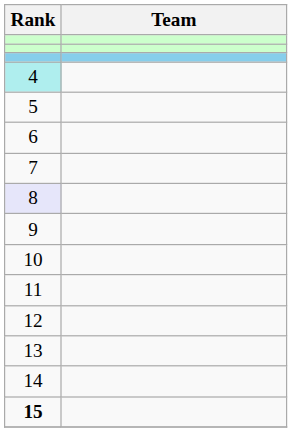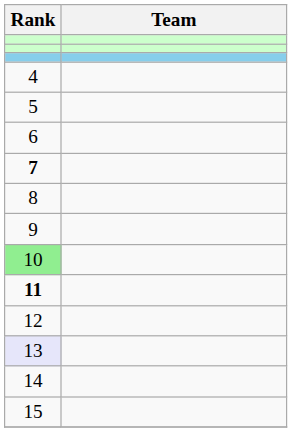(33, 76) paleturquoise background -> (33, 76) no background
(33, 168) normal -> (33, 168) bold
(33, 198) lavender background -> (33, 198) no background
(33, 259) no background -> (33, 259) lightgreen background
(33, 289) normal -> (33, 289) bold
(33, 350) no background -> (33, 350) lavender background
(33, 411) bold -> (33, 411) normal
